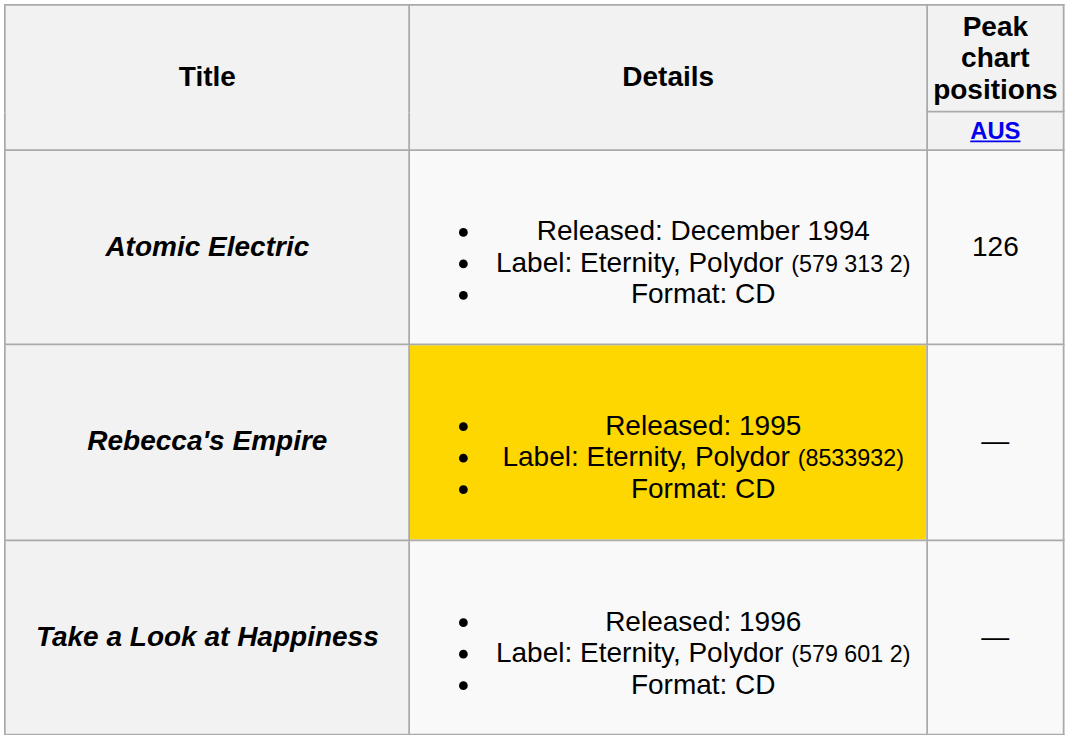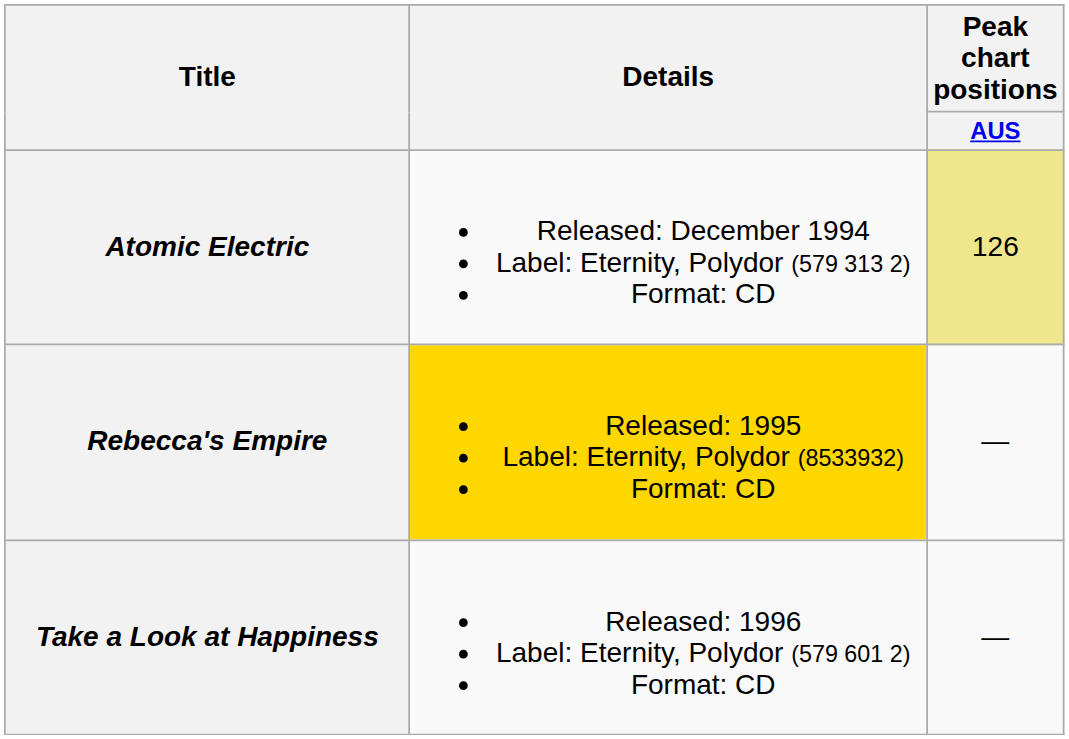(995, 246) no background -> (995, 246) khaki background
